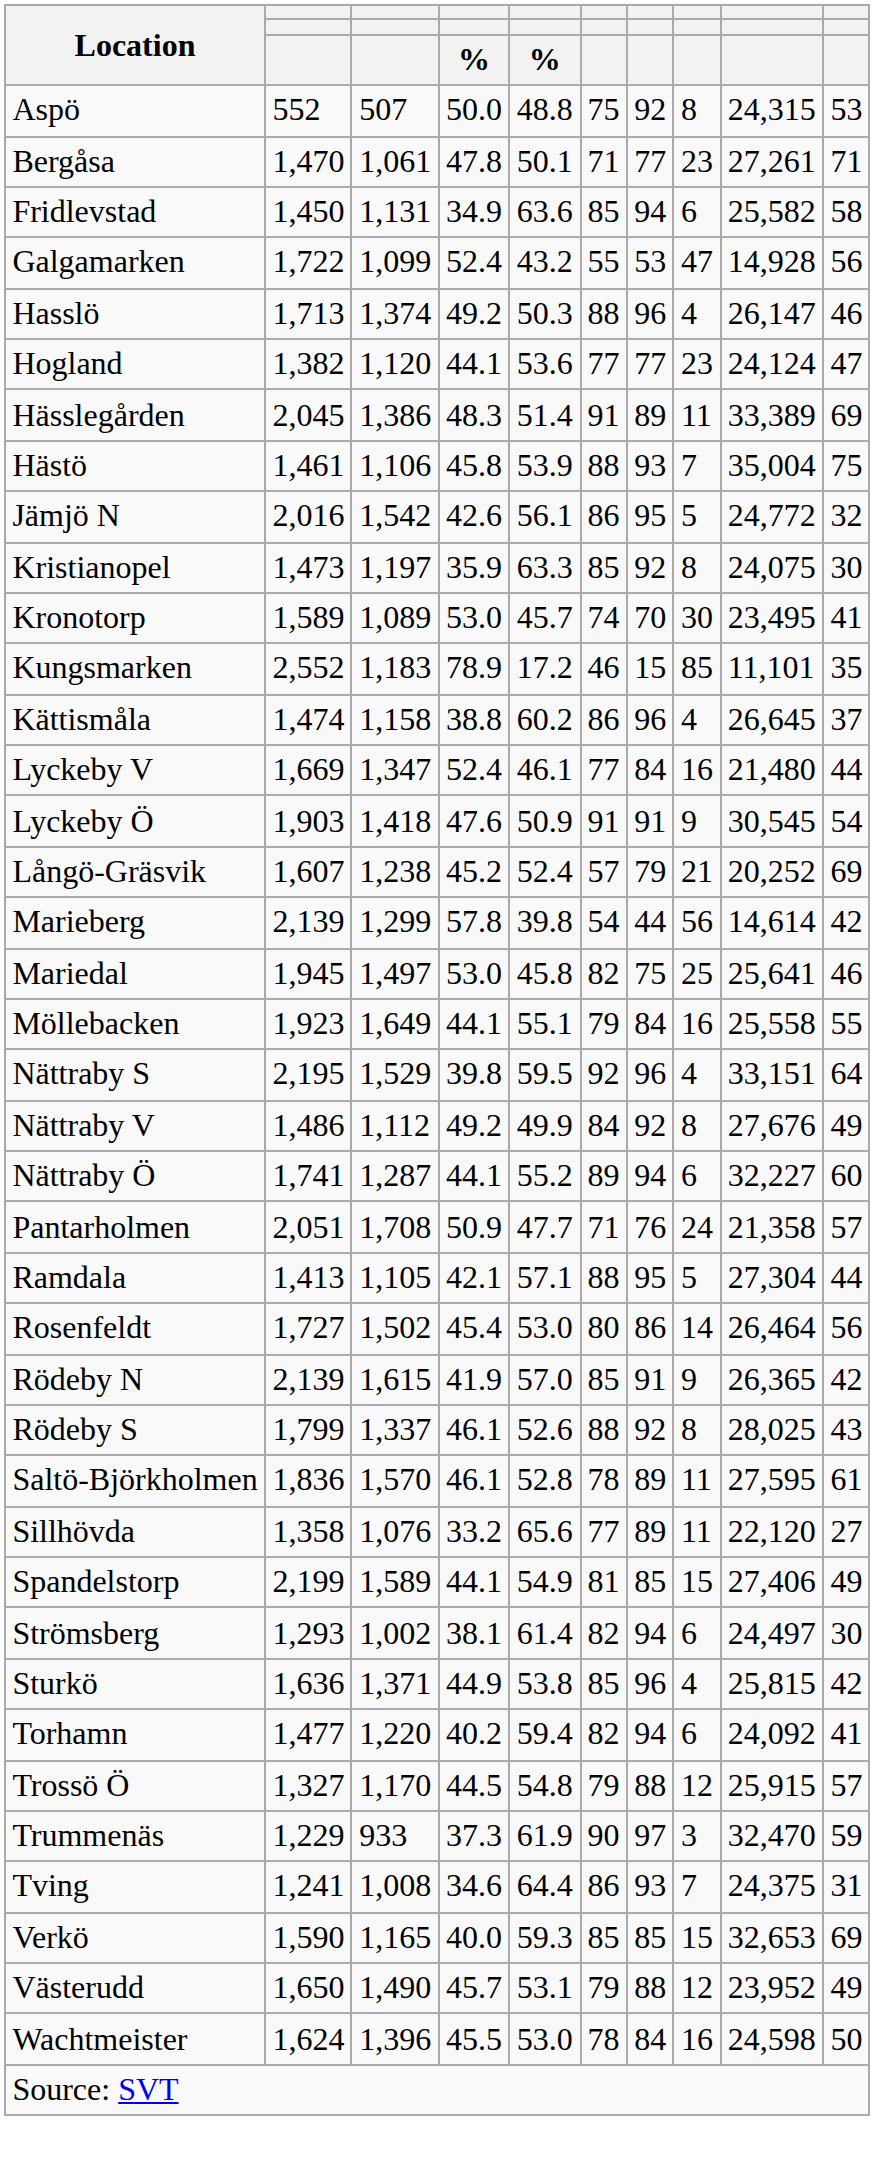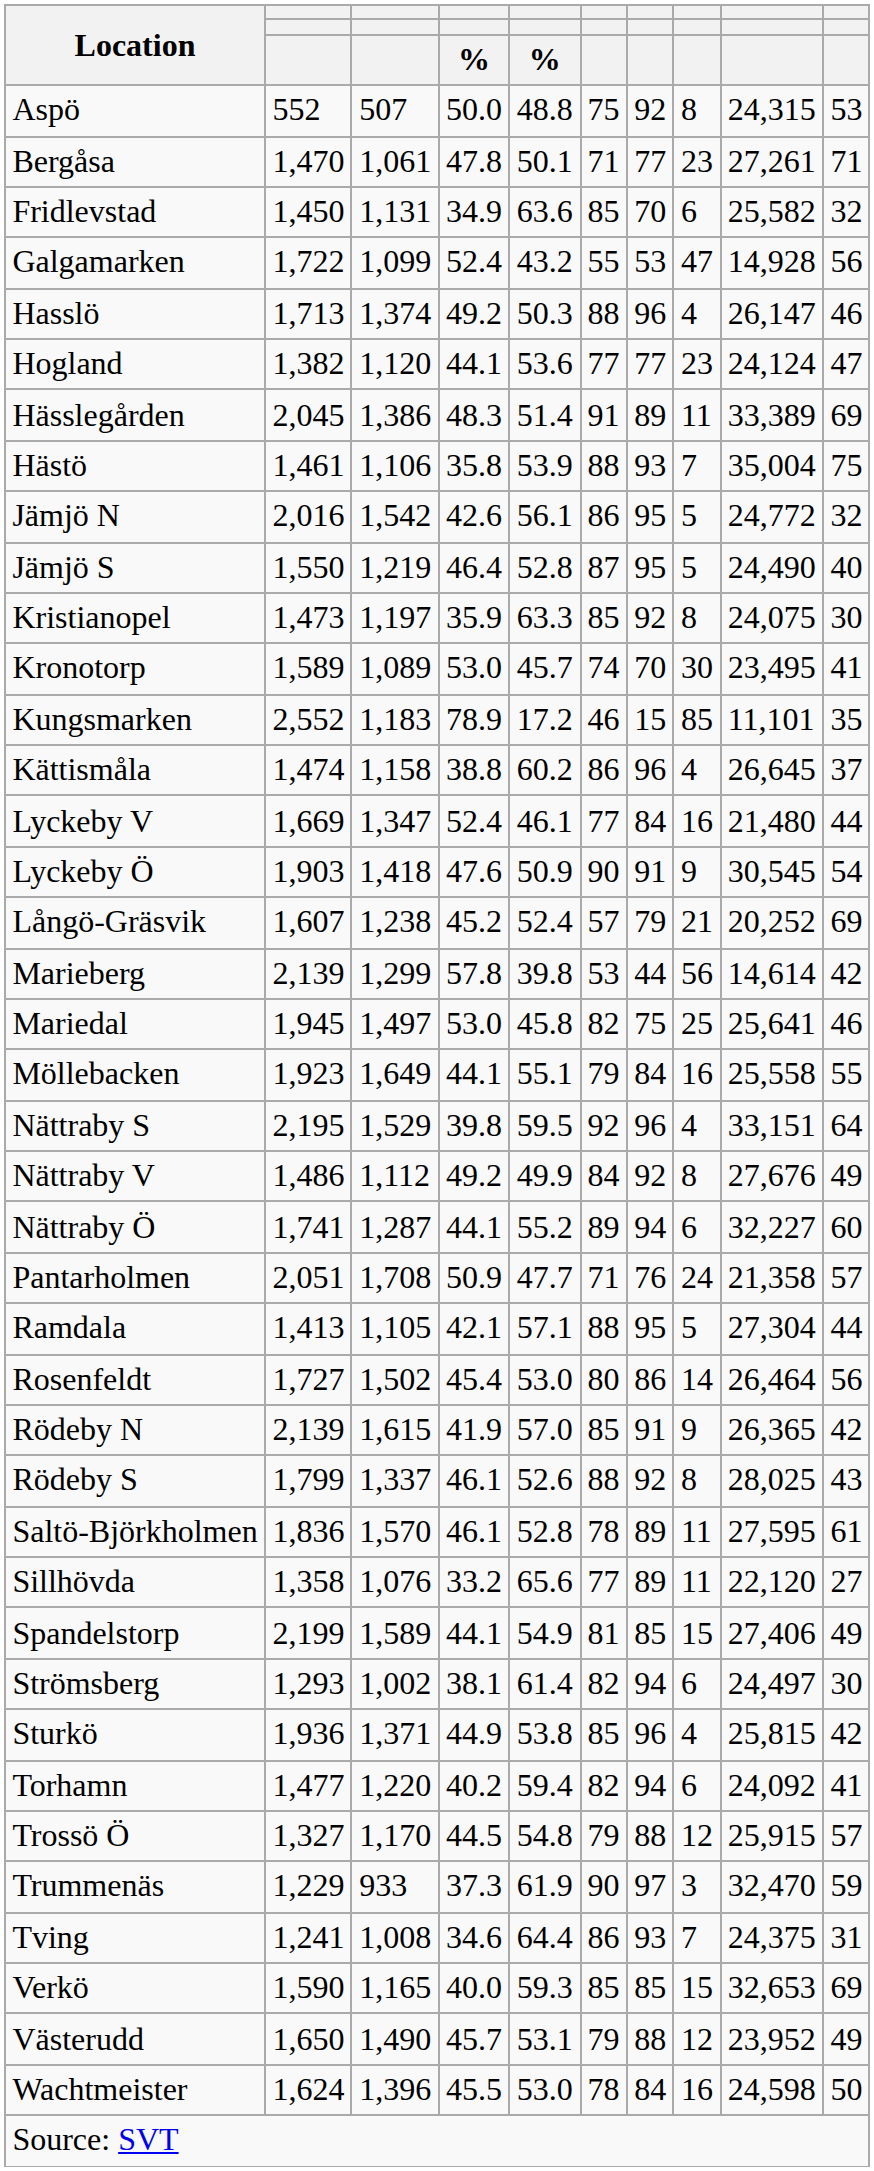(650, 211) 94 -> (650, 211) 70
(846, 211) 58 -> (846, 211) 32
(474, 465) 45.8 -> (474, 465) 35.8
+ row: (64, 566)
(603, 820) 91 -> (603, 871) 90
(603, 922) 54 -> (603, 972) 53
(308, 1683) 1,636 -> (308, 1734) 1,936
